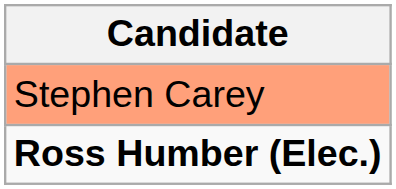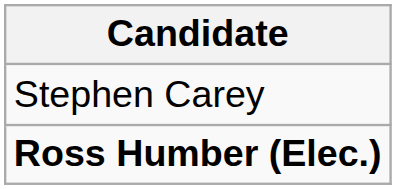(139, 93) lightsalmon background -> (139, 93) no background
